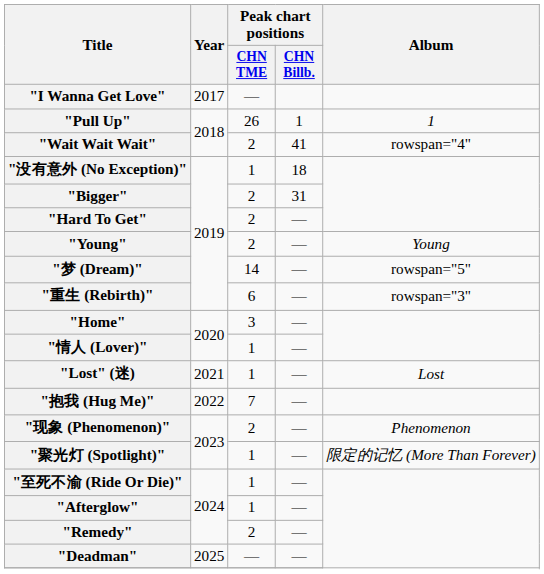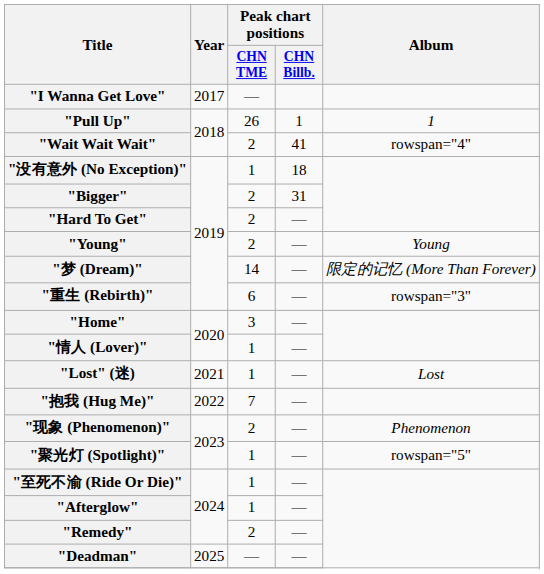(431, 269) rowspan="5" -> (431, 269) 限定的记忆 (More Than Forever)
(431, 454) 限定的记忆 (More Than Forever) -> (431, 455) rowspan="5"
